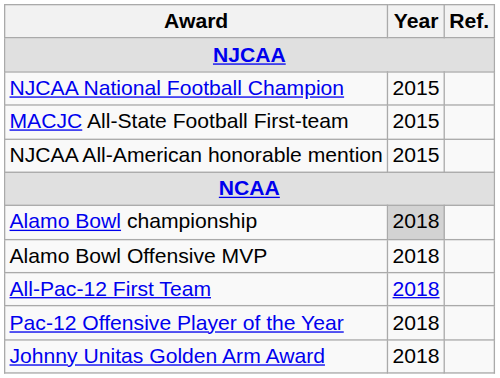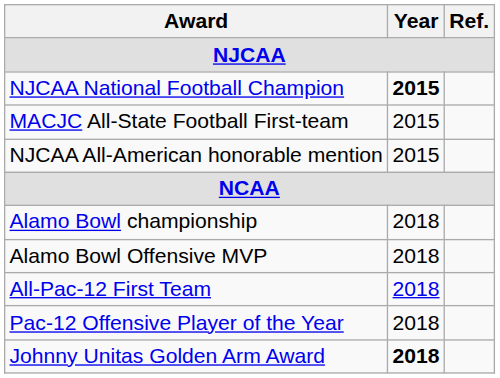(416, 88) normal -> (416, 88) bold
(416, 222) lightgrey background -> (416, 222) no background
(416, 356) normal -> (416, 356) bold
